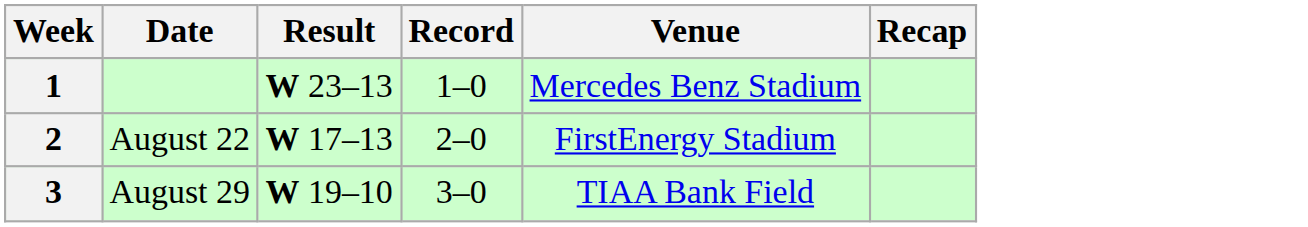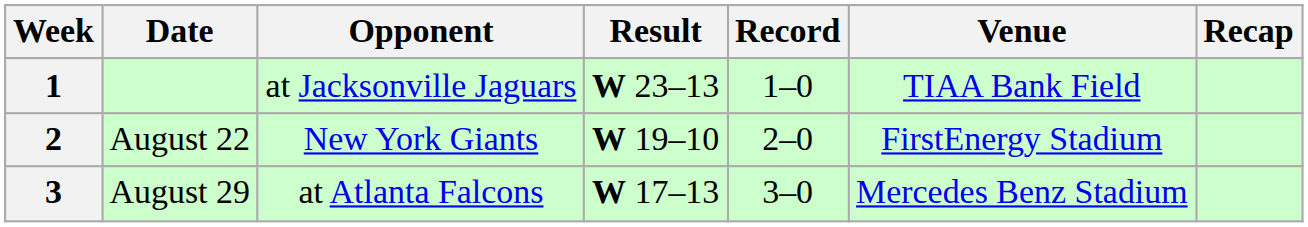+ column: (421, 31)
(695, 85) Mercedes Benz Stadium -> (1022, 85) TIAA Bank Field
(329, 138) W 17–13 -> (656, 138) W 19–10
(329, 192) W 19–10 -> (656, 192) W 17–13
(695, 192) TIAA Bank Field -> (1022, 192) Mercedes Benz Stadium
